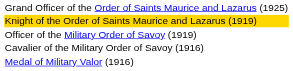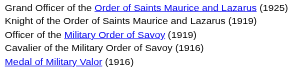(131, 21) gold background -> (131, 21) no background
